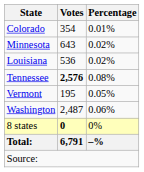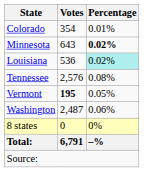(102, 45) normal -> (102, 45) bold
(102, 61) no background -> (102, 61) paleturquoise background
(72, 77) bold -> (72, 77) normal
(68, 93) normal -> (68, 93) bold
(63, 126) bold -> (63, 126) normal
